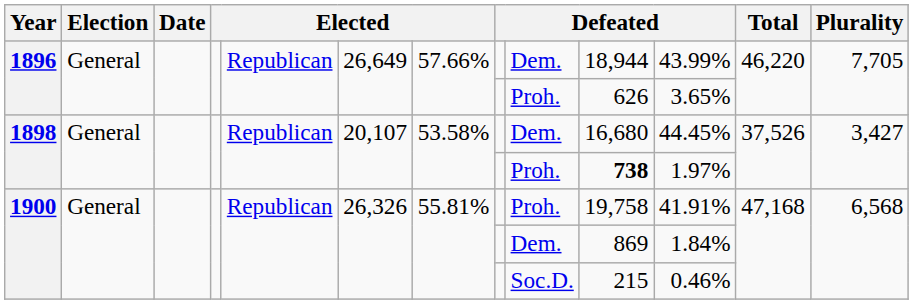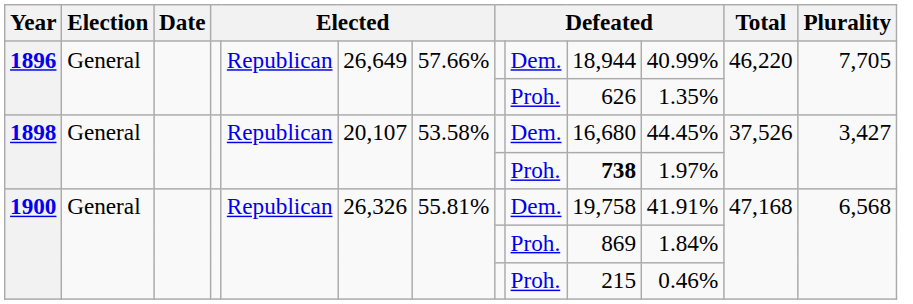(695, 59) 43.99% -> (682, 59) 40.99%
(701, 96) 3.65% -> (688, 96) 1.35%
(535, 206) Proh. -> (536, 206) Dem.
(536, 243) Dem. -> (535, 243) Proh.
(542, 280) Soc.D. -> (535, 280) Proh.
